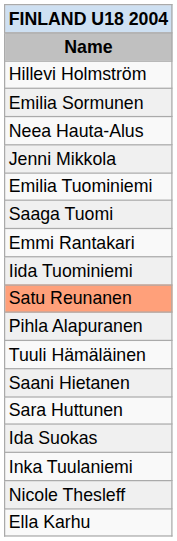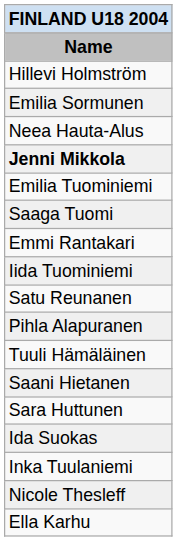(62, 159) normal -> (67, 159) bold
(70, 299) lightsalmon background -> (70, 299) no background
